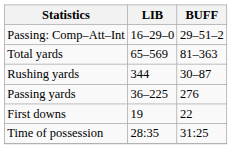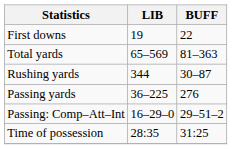rows swapped: (37, 113) <-> (66, 34)
